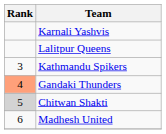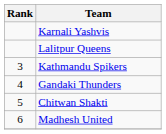(20, 84) lightsalmon background -> (20, 84) no background
(20, 102) lightgrey background -> (20, 102) no background
